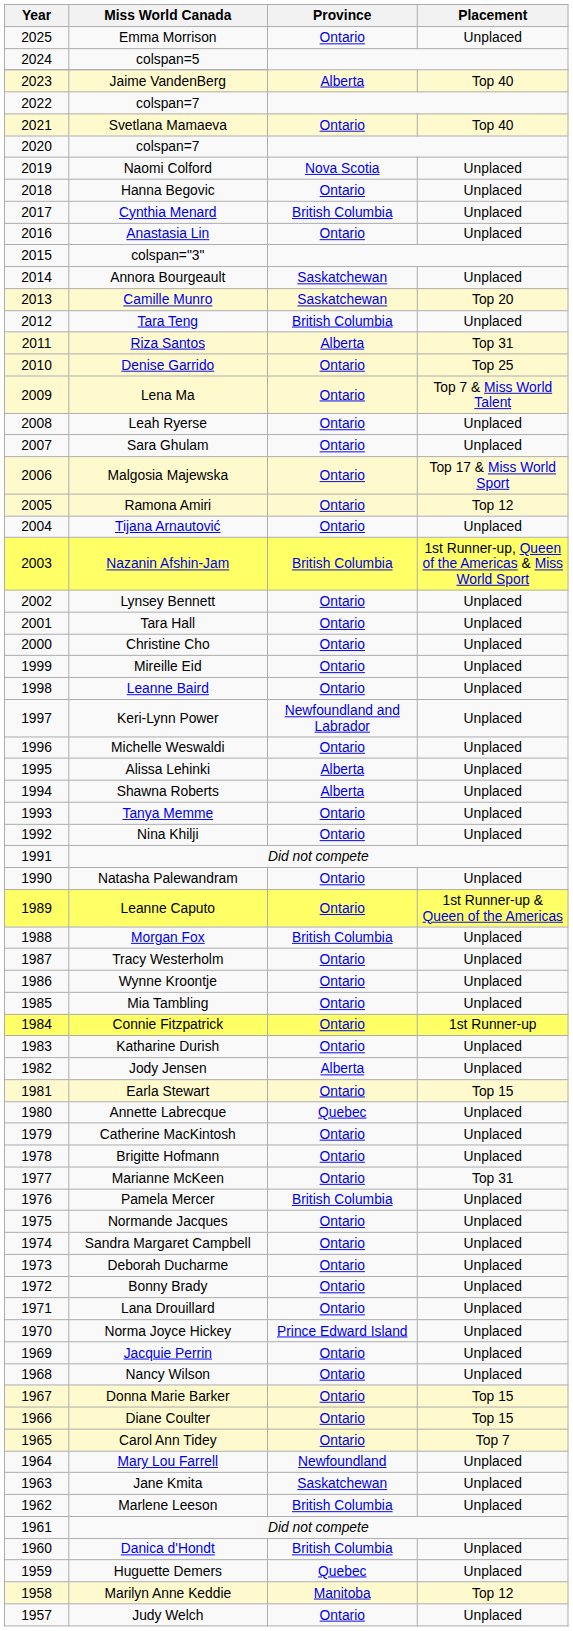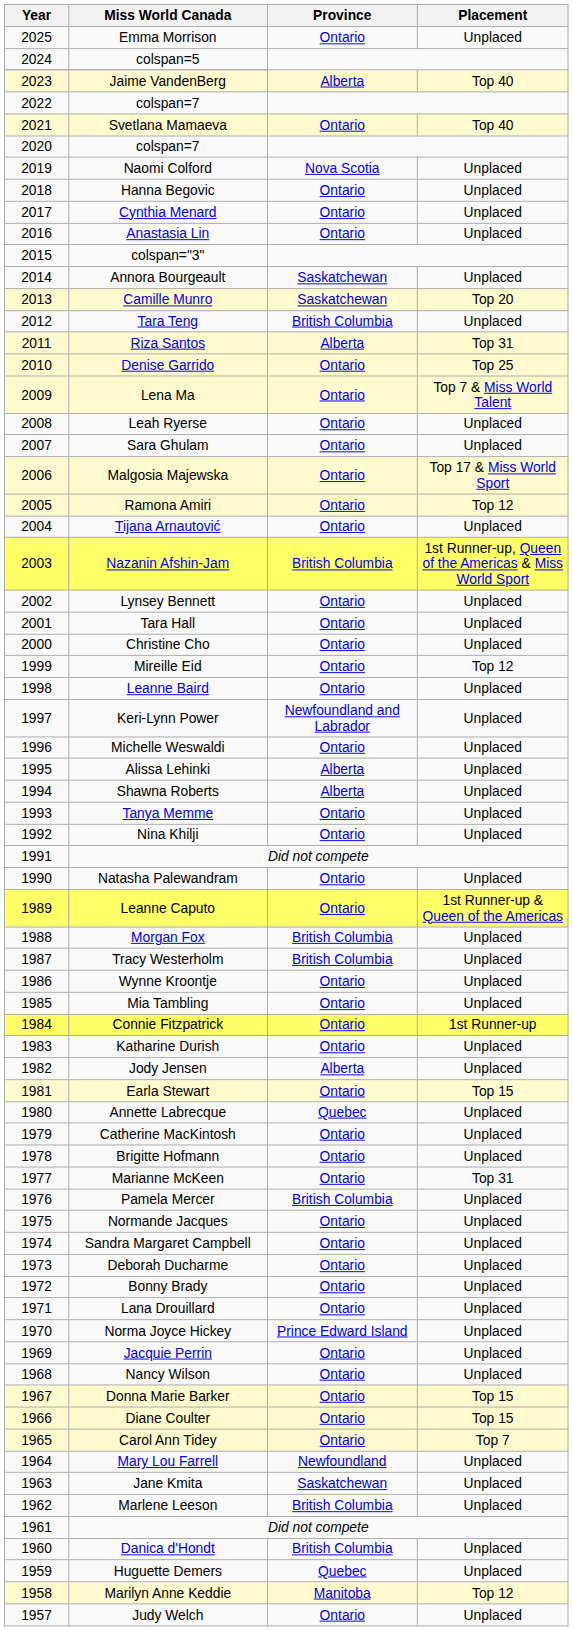(342, 212) British Columbia -> (342, 212) Ontario
(493, 667) Unplaced -> (493, 667) Top 12
(342, 960) Ontario -> (342, 960) British Columbia
